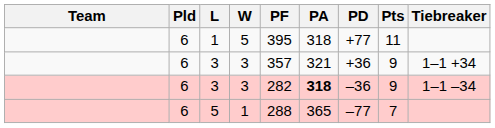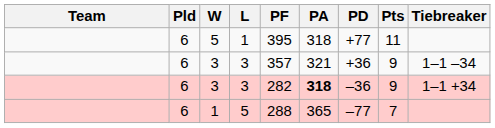columns swapped: (245, 16) <-> (215, 16)
(449, 63) 1–1 +34 -> (449, 63) 1–1 –34
(449, 87) 1–1 –34 -> (449, 87) 1–1 +34
